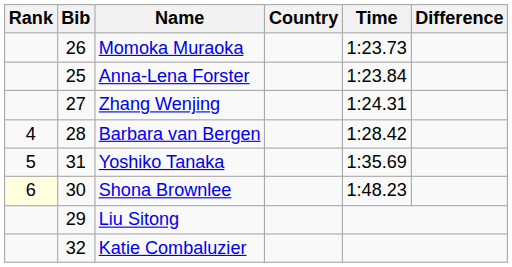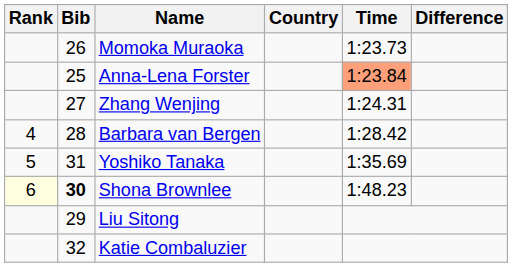(377, 76) no background -> (377, 76) lightsalmon background
(76, 190) normal -> (76, 190) bold
